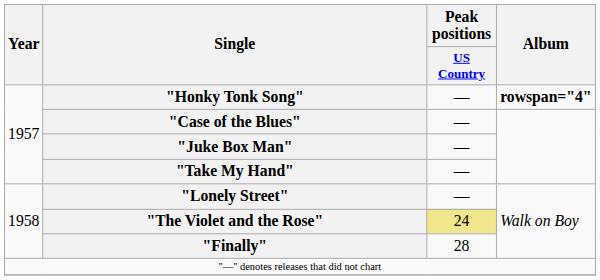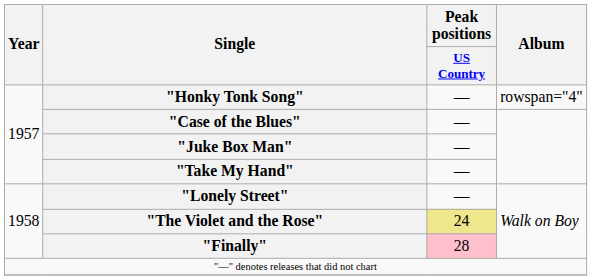(546, 96) bold -> (541, 96) normal
(462, 246) no background -> (462, 246) pink background
